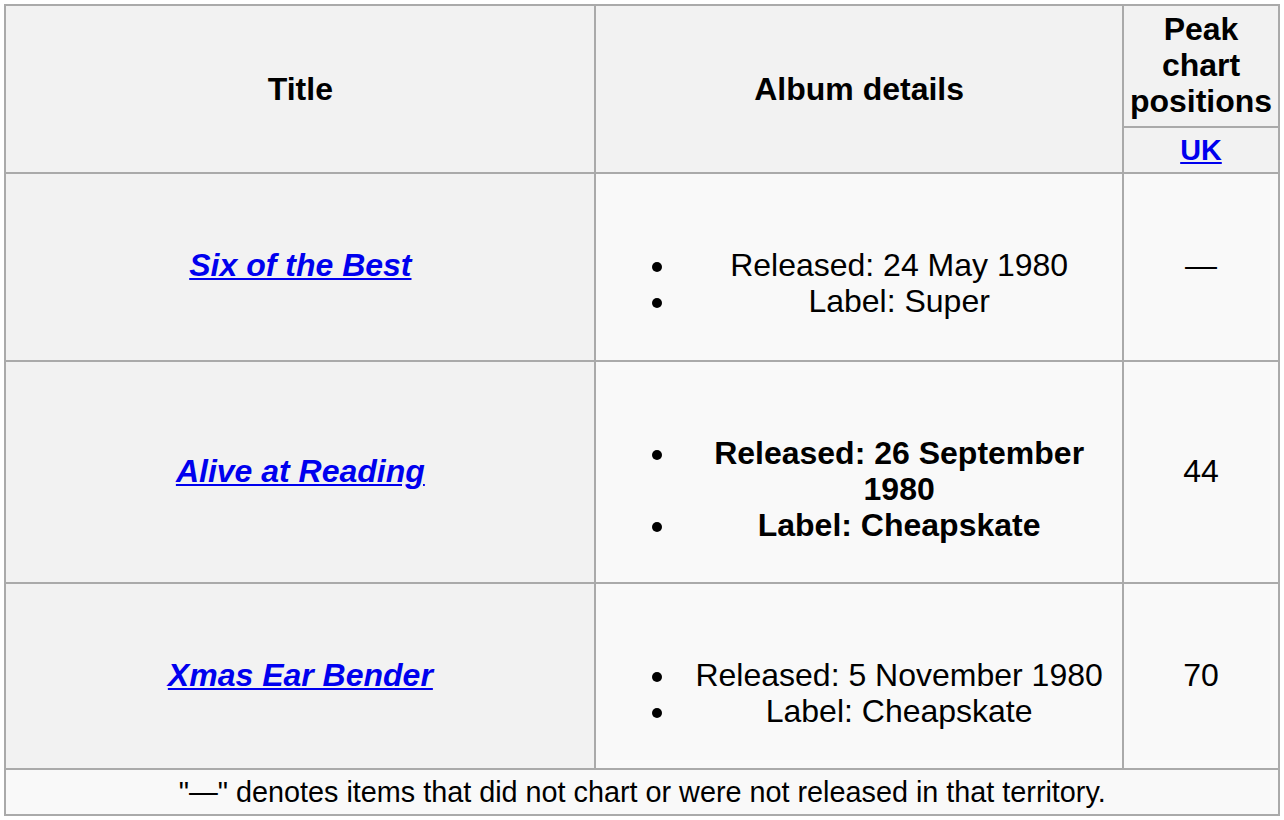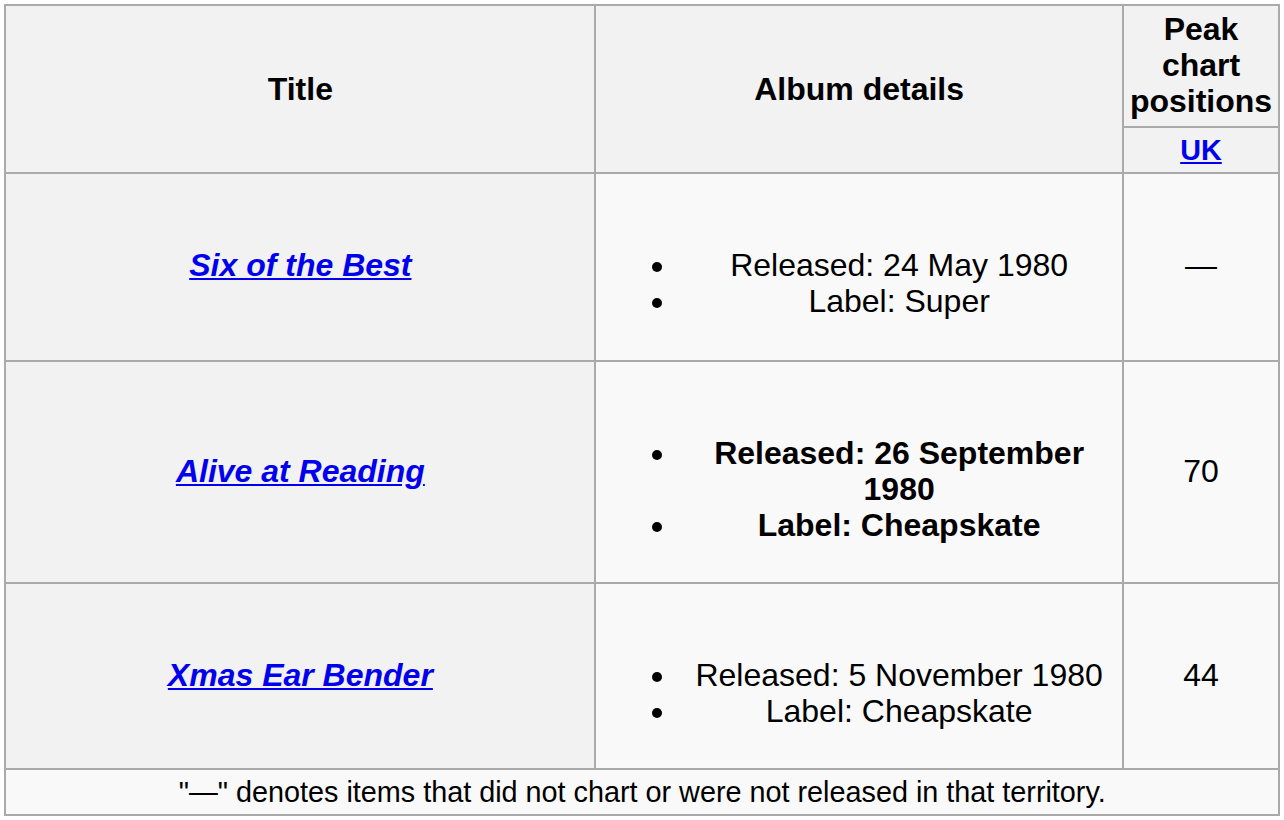(1201, 470) 44 -> (1201, 470) 70
(1201, 675) 70 -> (1201, 675) 44
